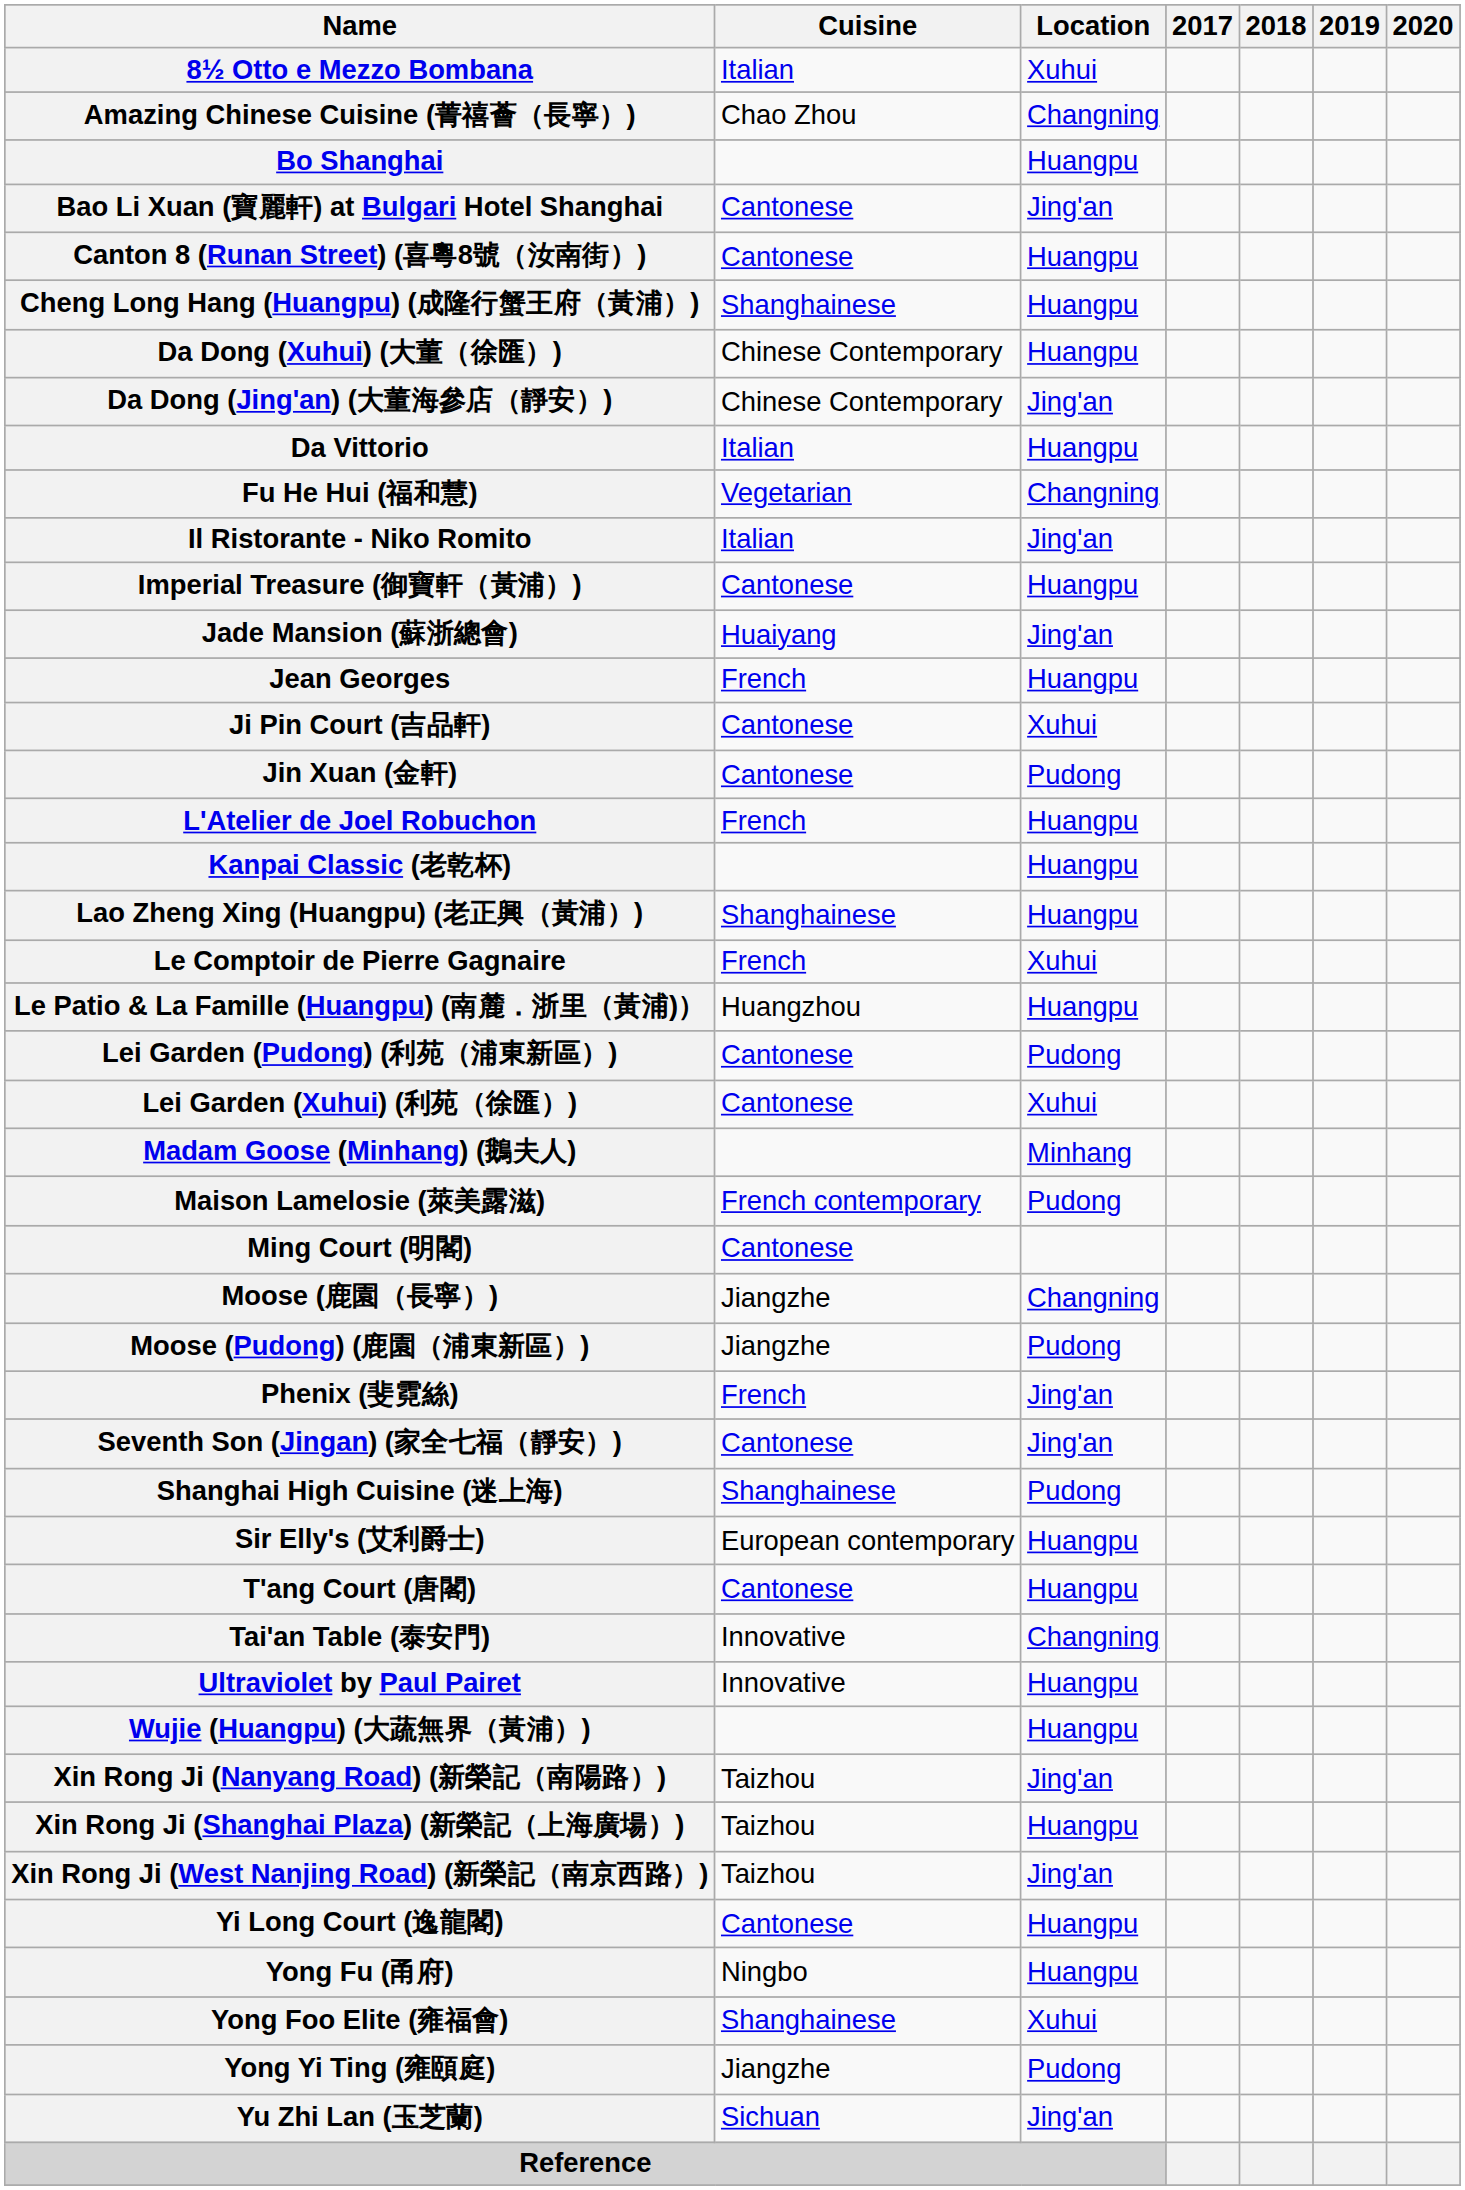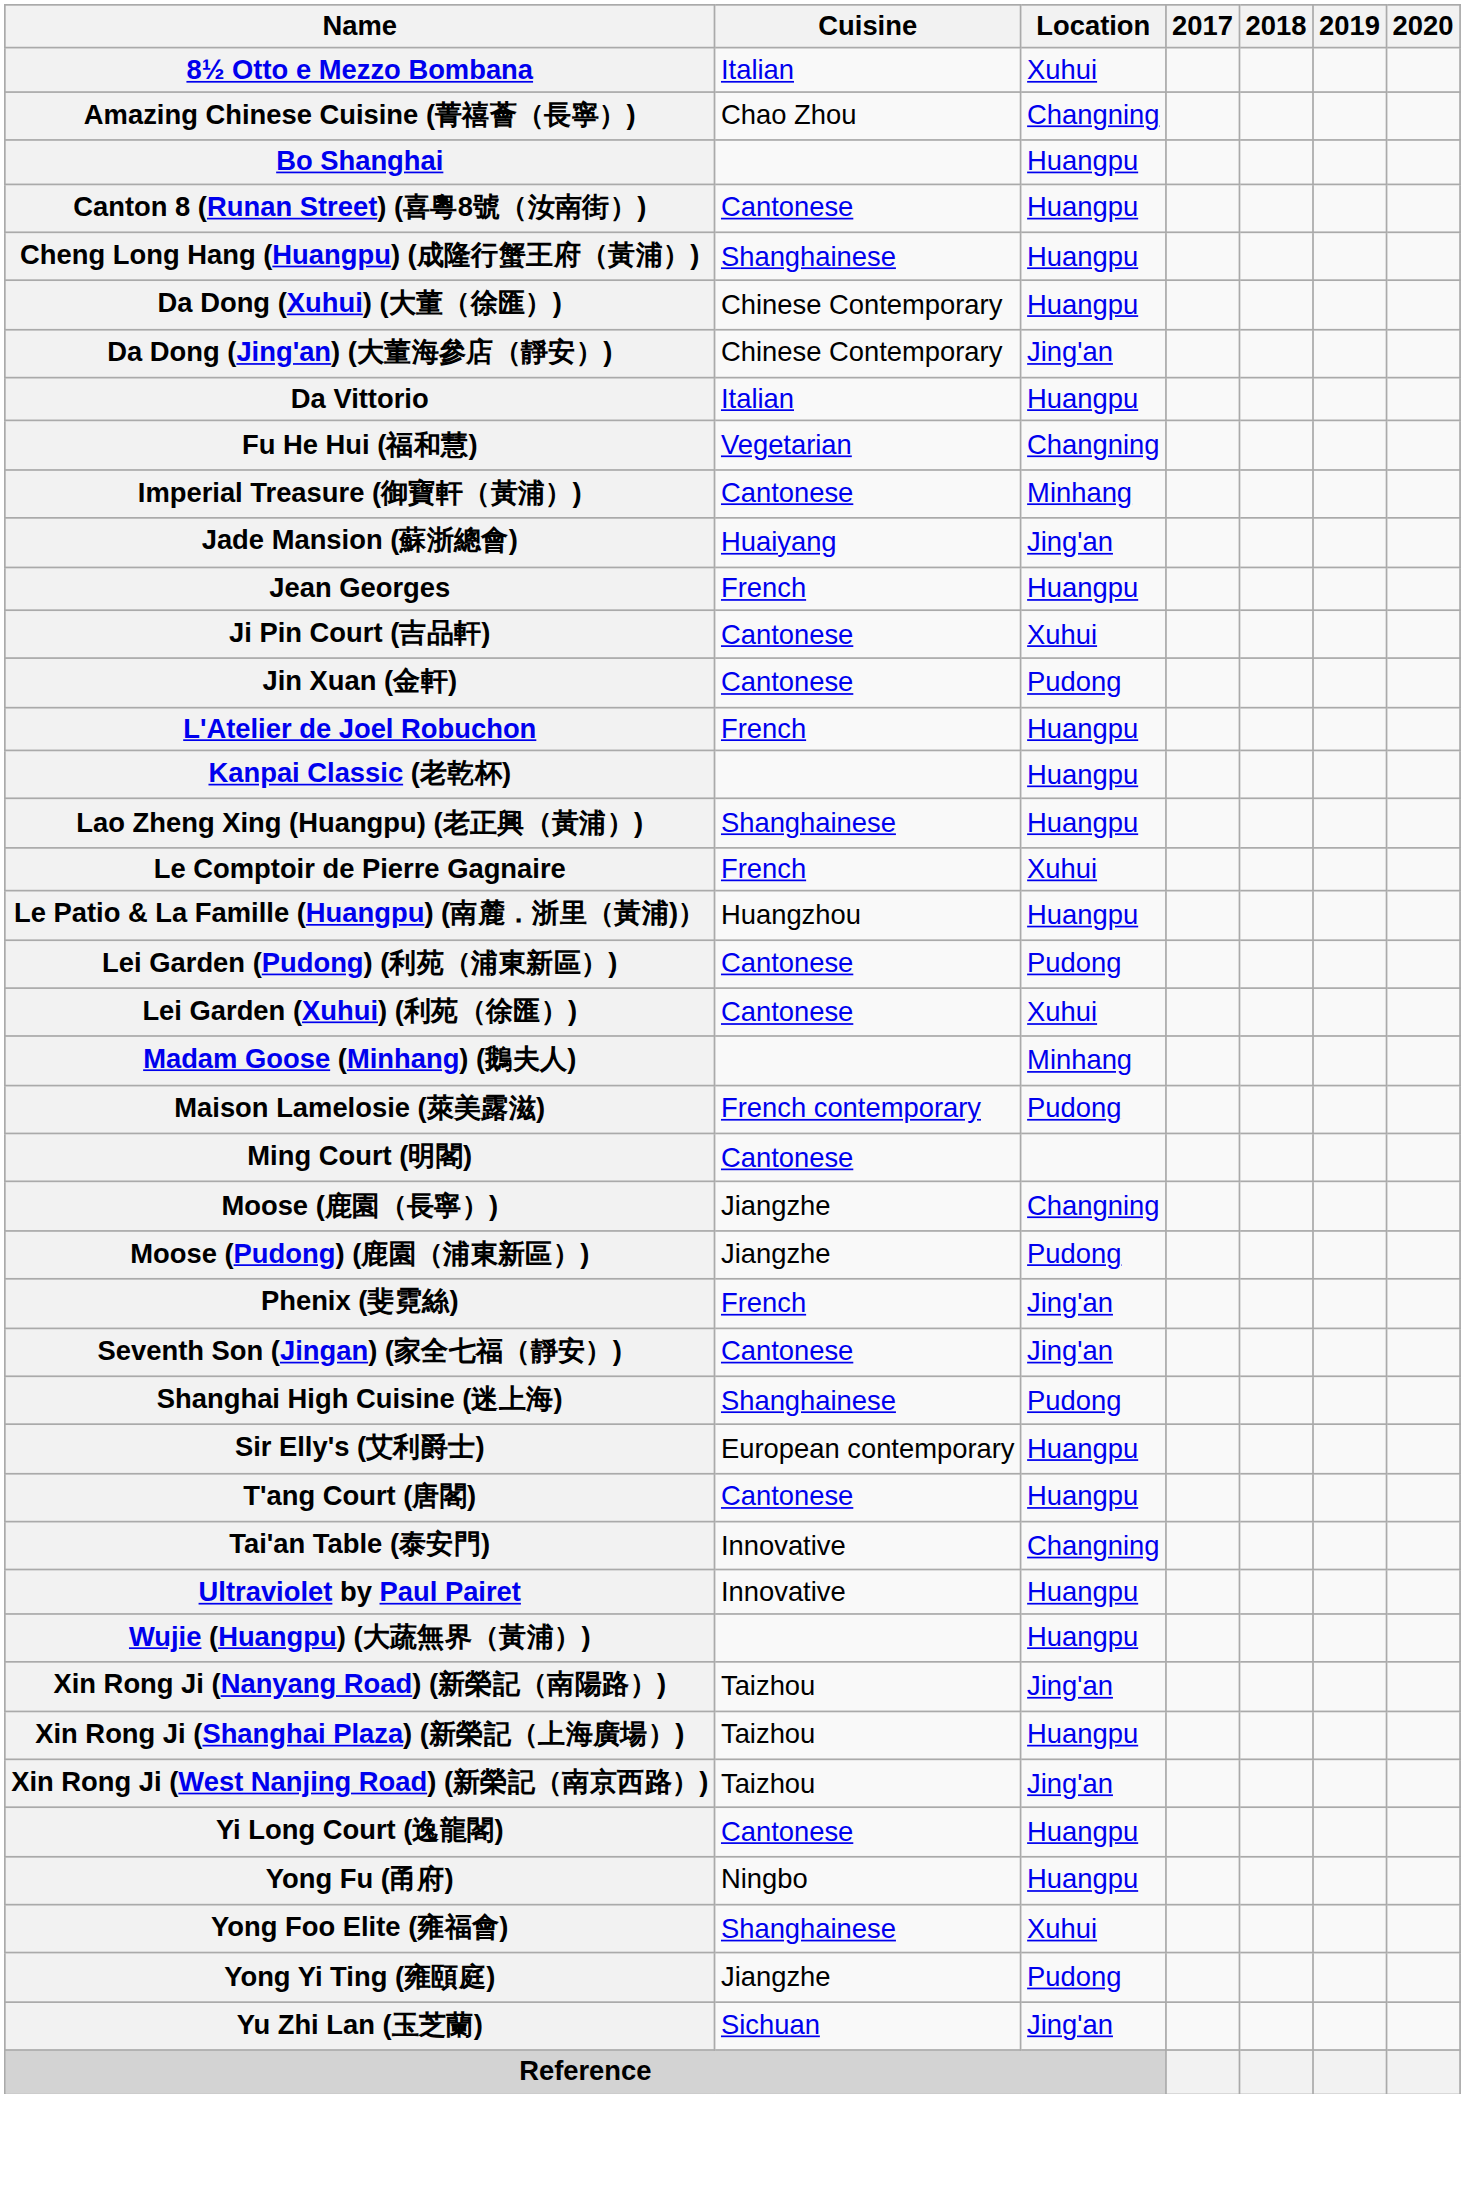- row: (360, 206)
- row: (360, 539)
(1083, 585) Huangpu -> (1080, 493) Minhang
